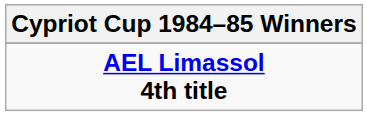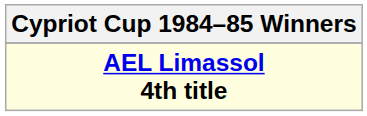(184, 76) no background -> (184, 76) lightyellow background
